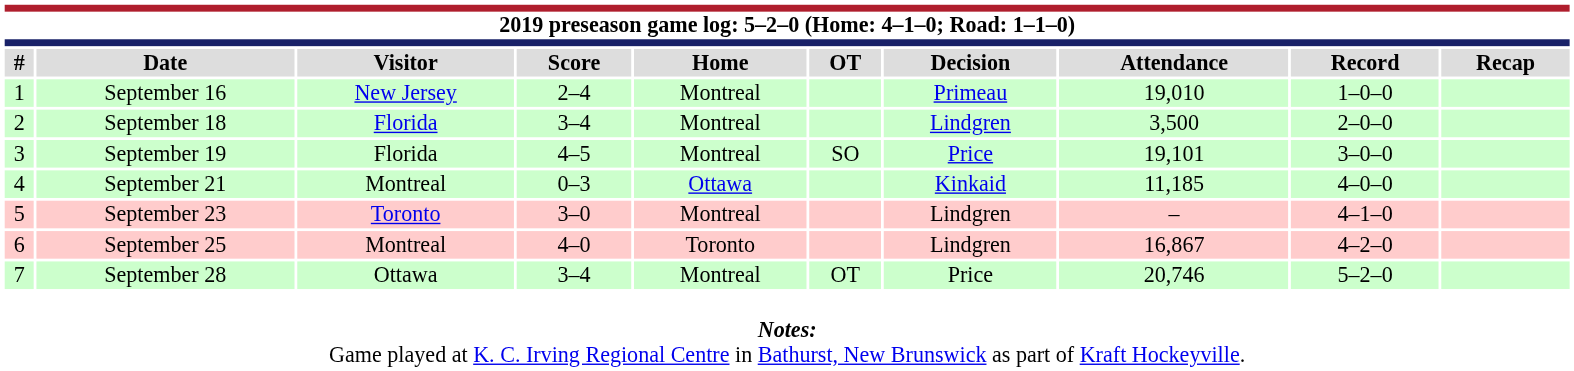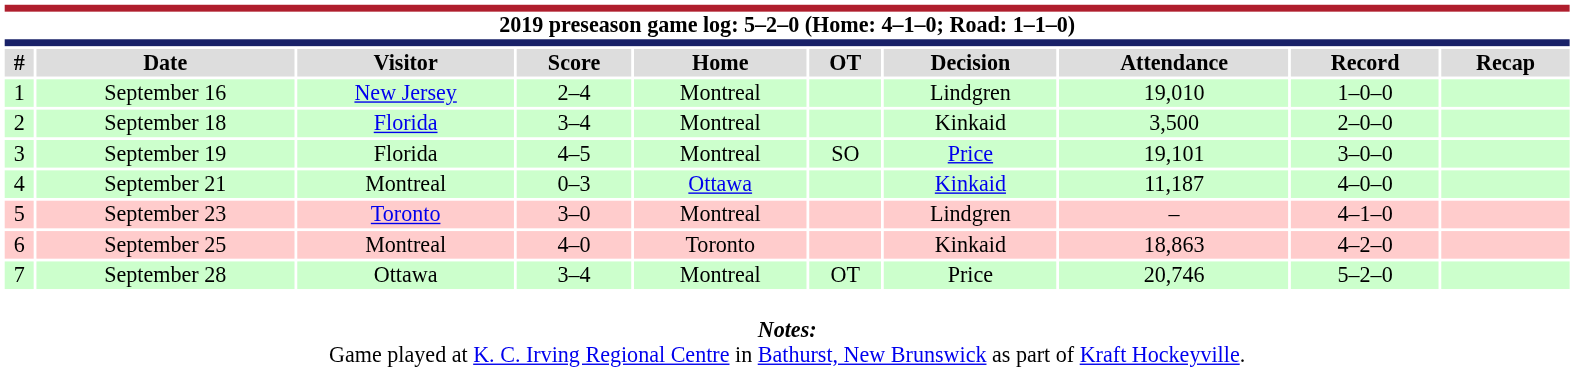(970, 92) Primeau -> (970, 92) Lindgren
(970, 123) Lindgren -> (970, 123) Kinkaid
(1174, 183) 11,185 -> (1174, 183) 11,187
(970, 244) Lindgren -> (970, 244) Kinkaid
(1174, 244) 16,867 -> (1174, 244) 18,863
